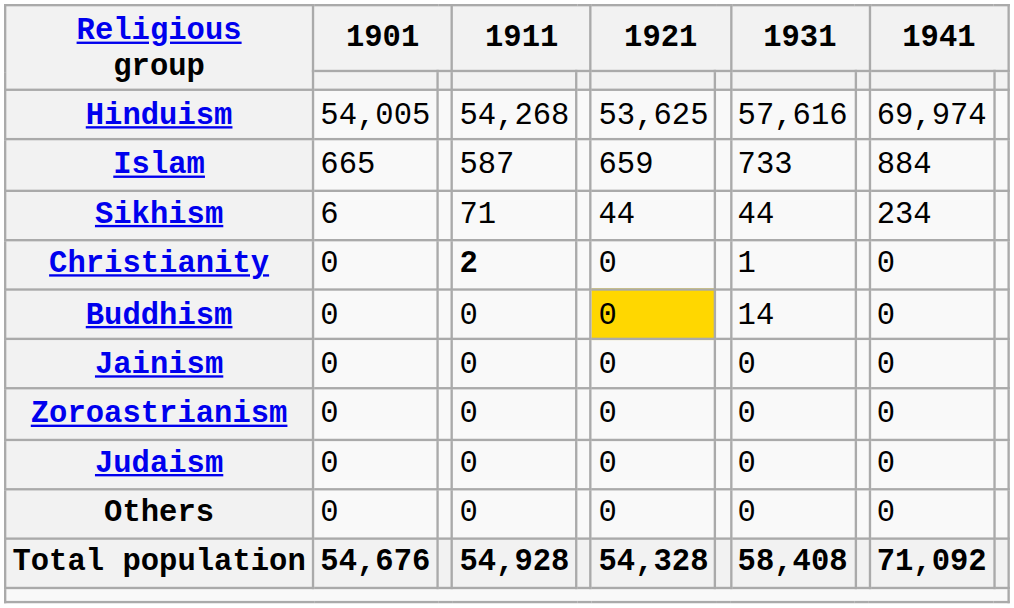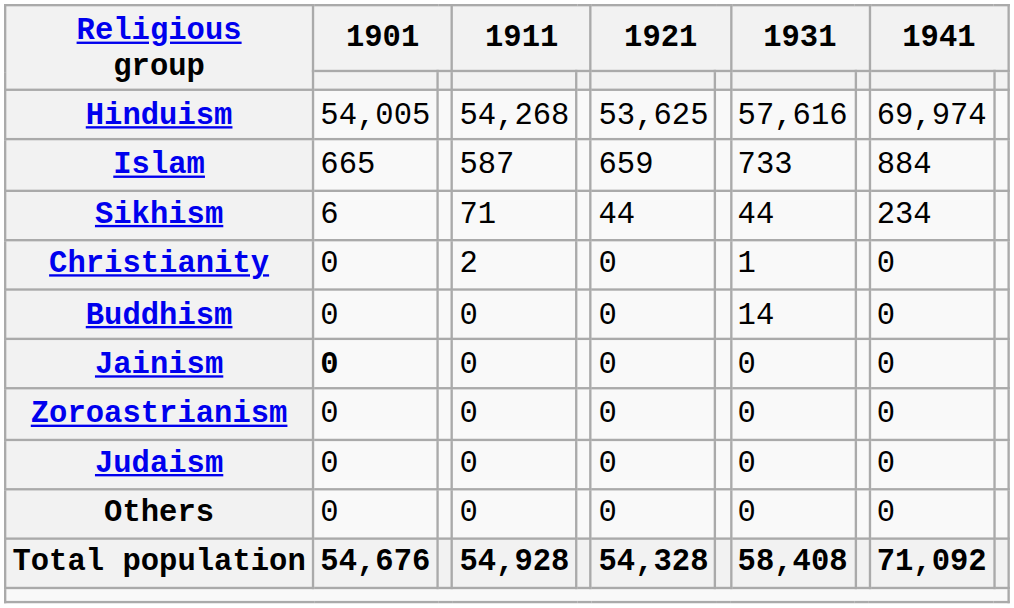(469, 264) bold -> (469, 264) normal
(608, 314) gold background -> (608, 314) no background
(330, 364) normal -> (330, 364) bold
